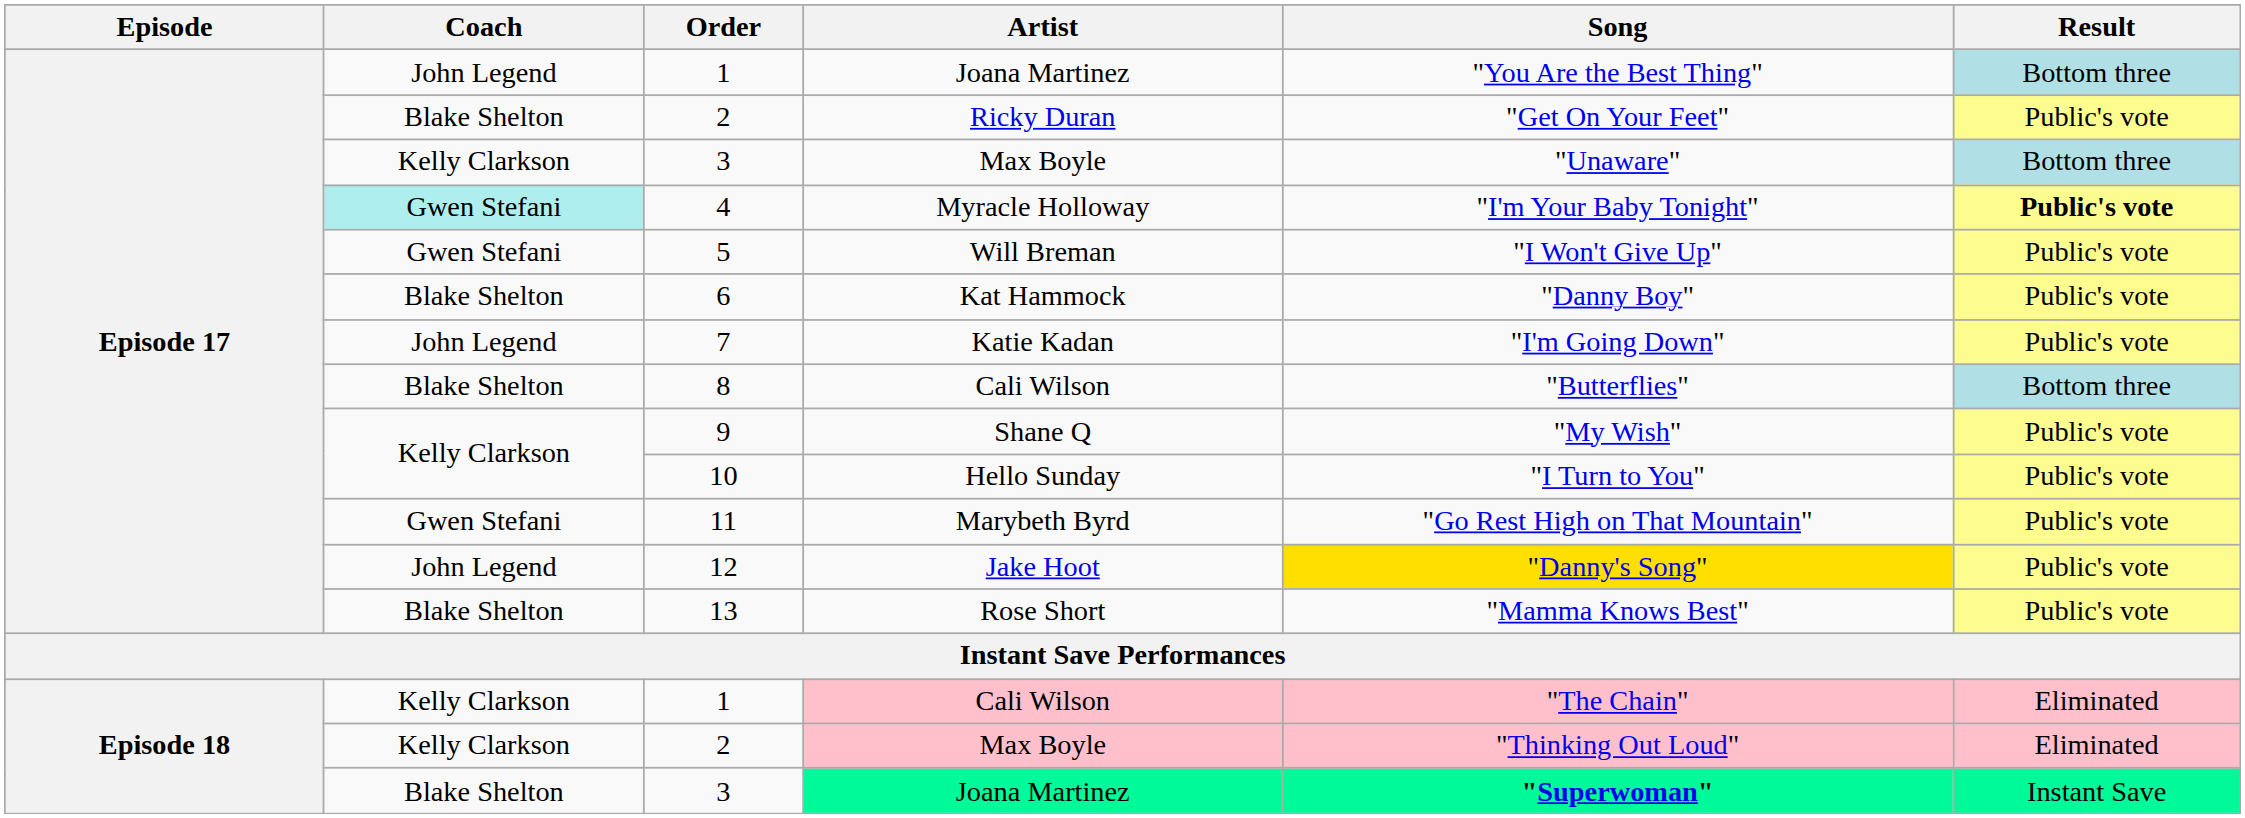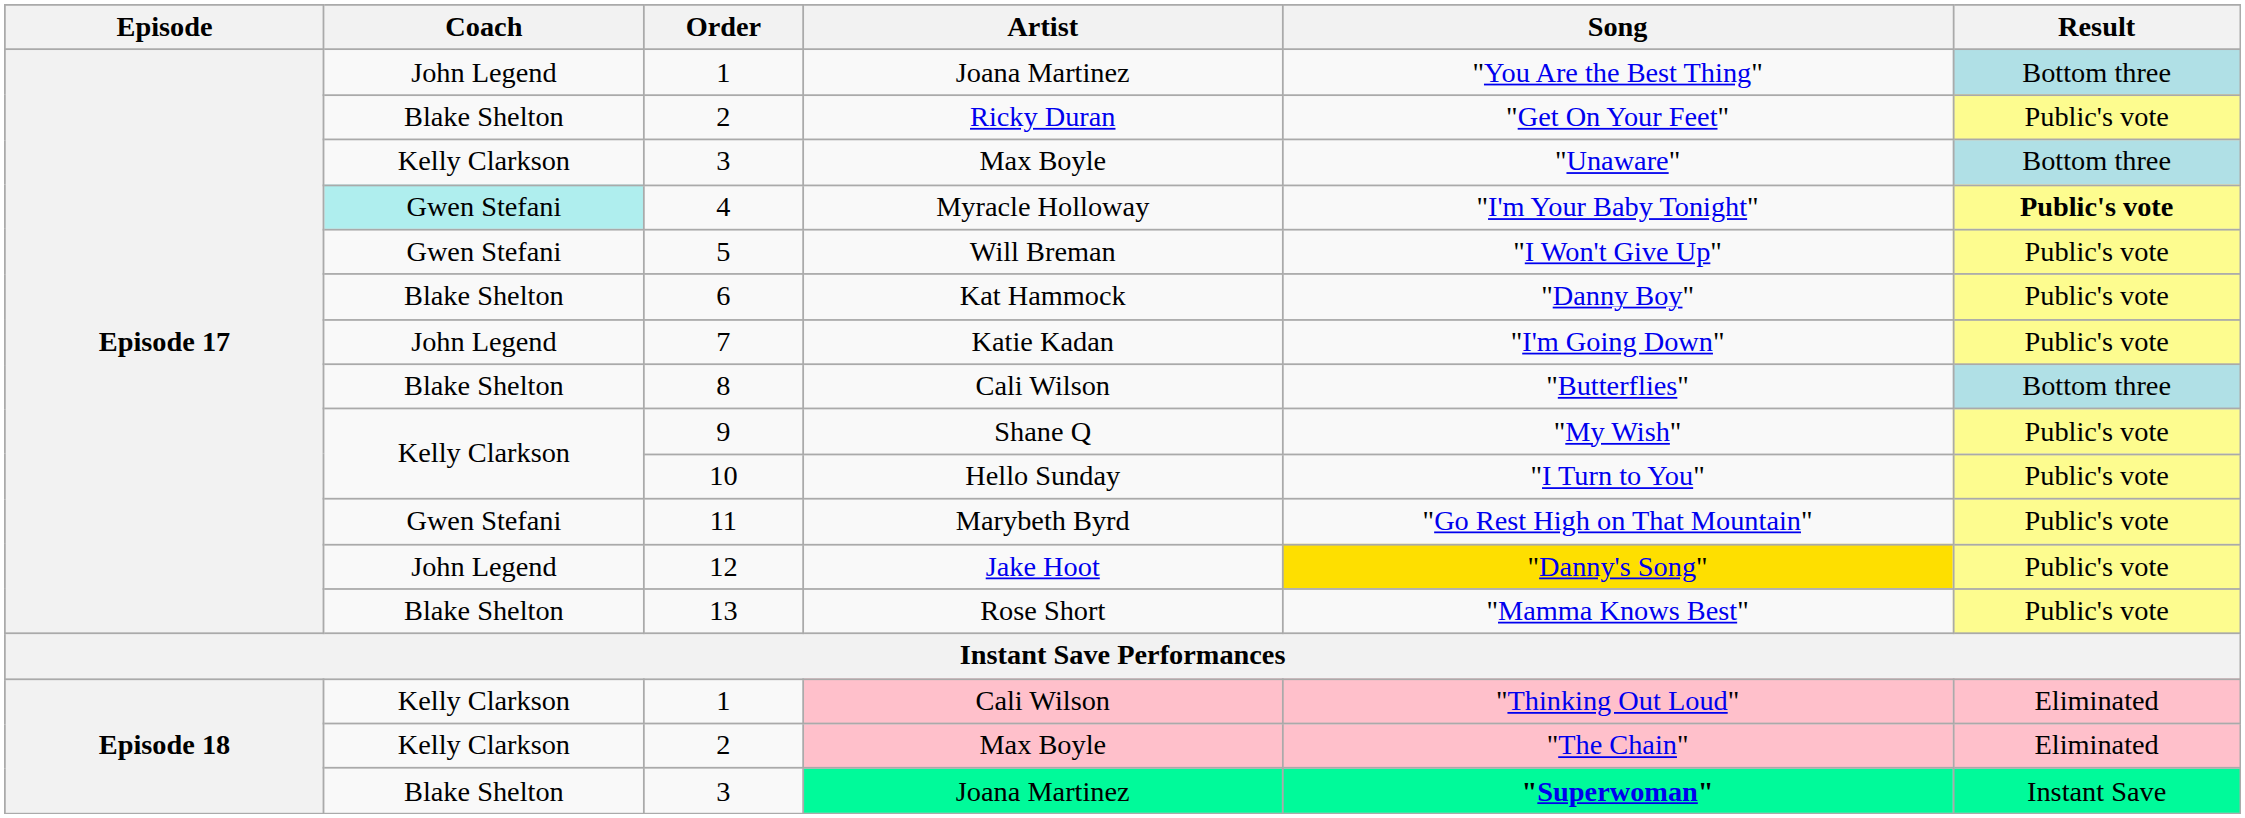(1618, 700) "The Chain" -> (1618, 700) "Thinking Out Loud"
(1618, 745) "Thinking Out Loud" -> (1618, 745) "The Chain"
